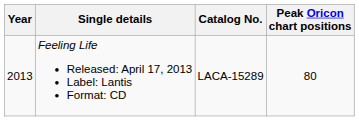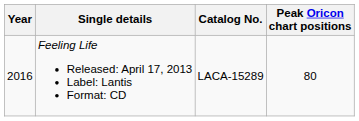(20, 75) 2013 -> (20, 75) 2016
